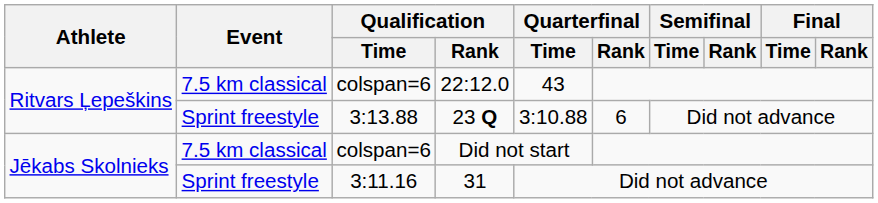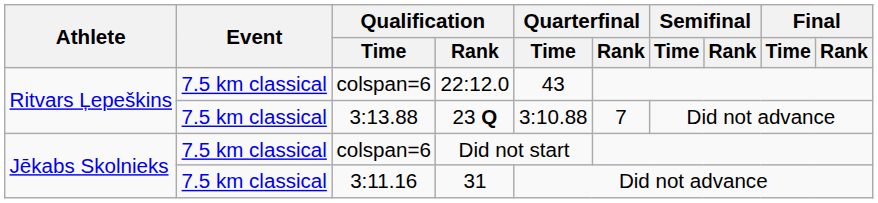(250, 117) Sprint freestyle -> (254, 117) 7.5 km classical
(621, 117) 6 -> (621, 117) 7
(250, 182) Sprint freestyle -> (254, 182) 7.5 km classical
